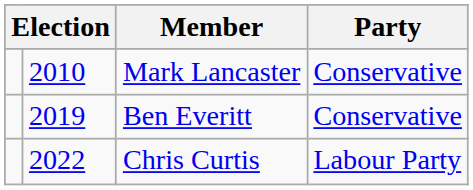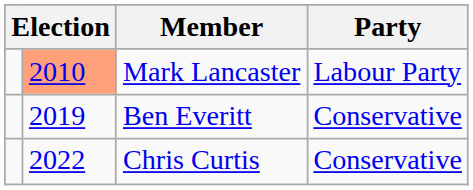(57, 71) no background -> (57, 71) lightsalmon background
(388, 71) Conservative -> (387, 71) Labour Party
(387, 160) Labour Party -> (388, 160) Conservative
